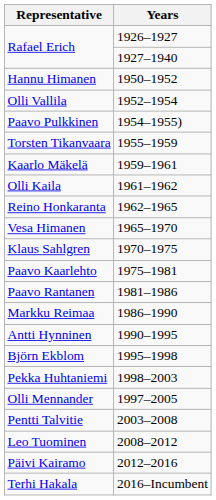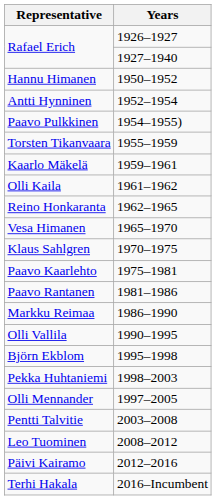(37, 100) Olli Vallila -> (50, 100) Antti Hynninen
(50, 334) Antti Hynninen -> (37, 334) Olli Vallila
